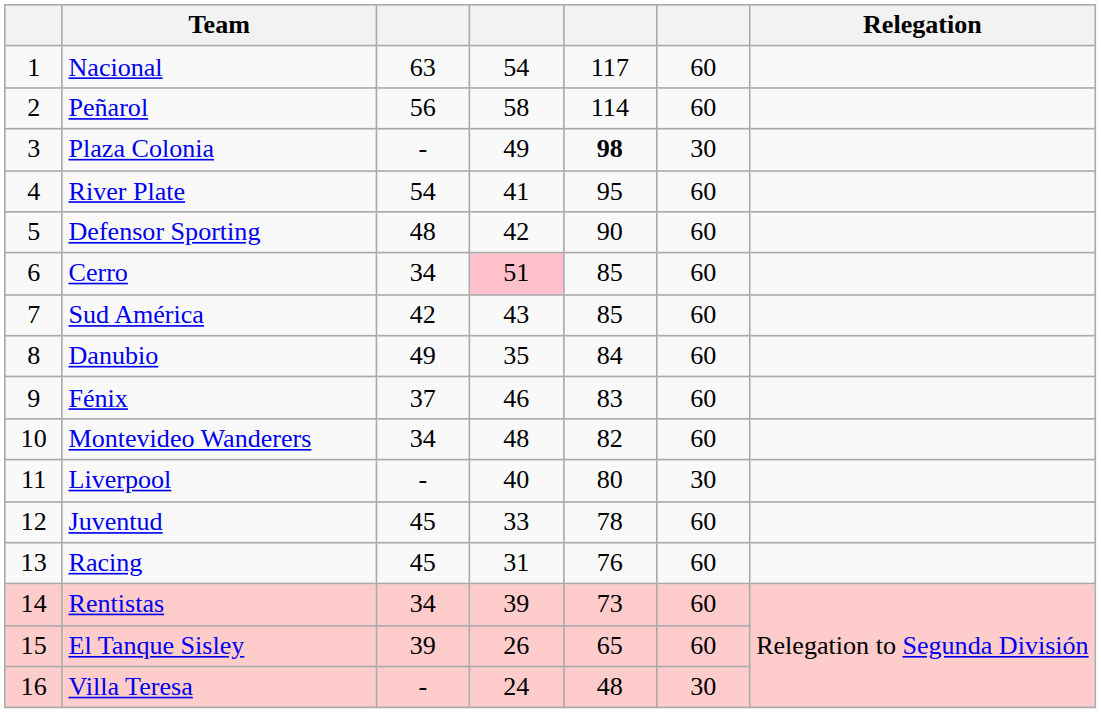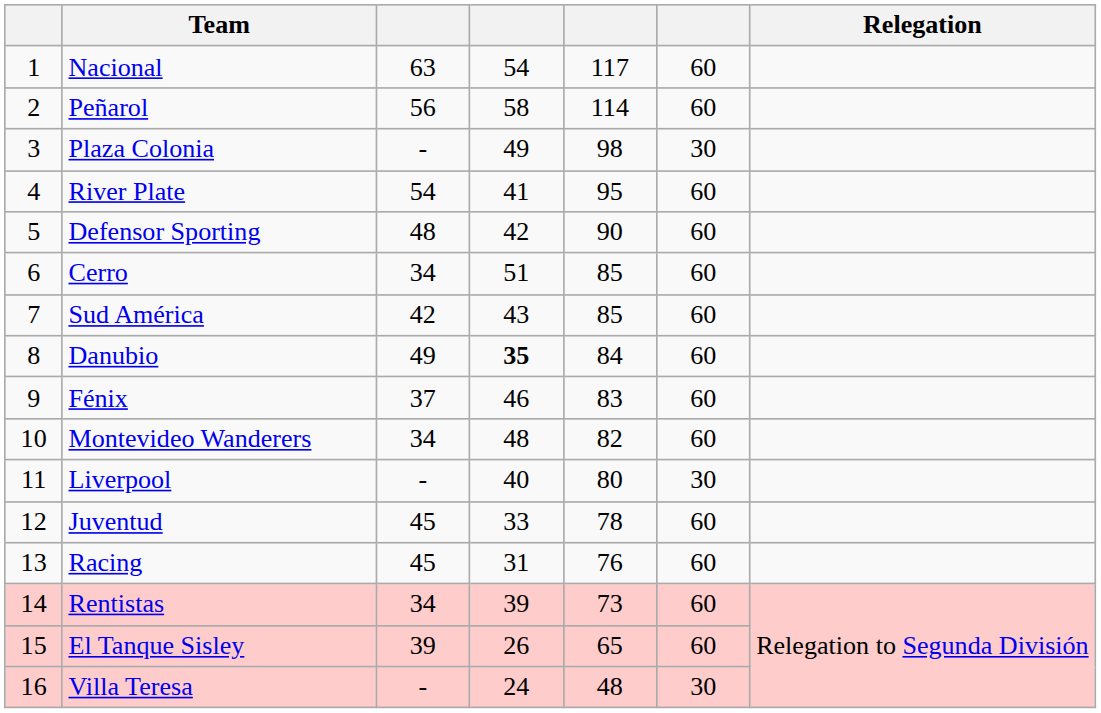(610, 149) bold -> (610, 149) normal
(516, 273) pink background -> (516, 273) no background
(516, 356) normal -> (516, 356) bold
